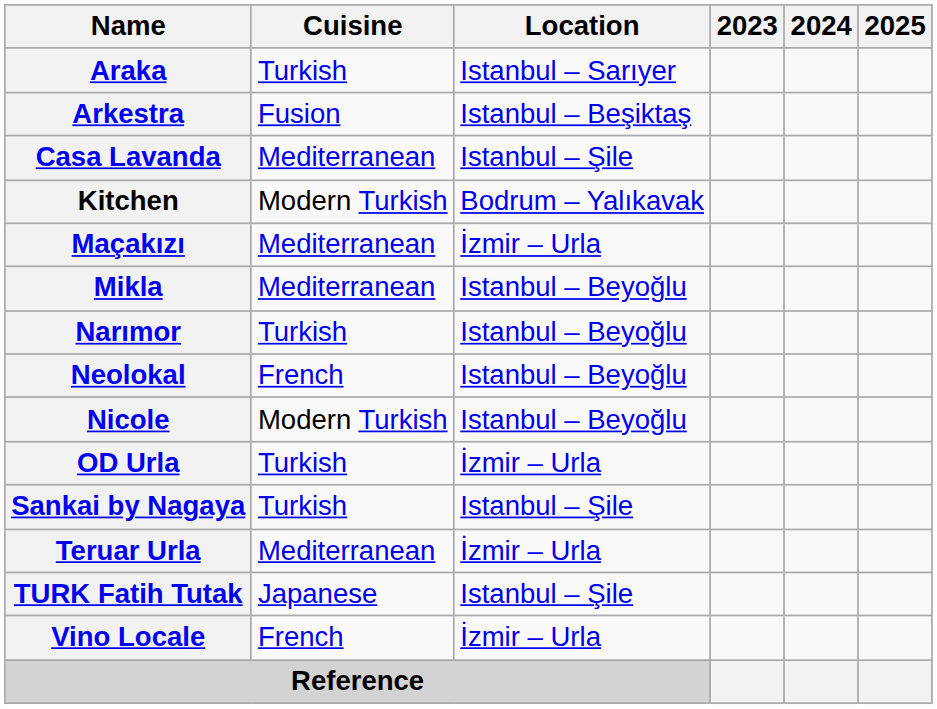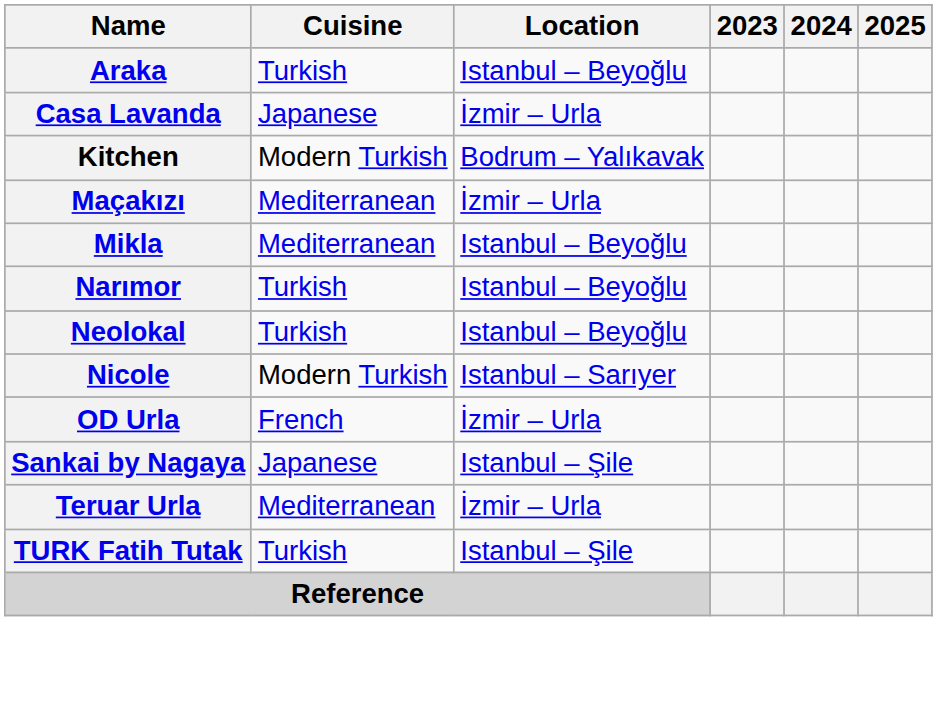(568, 69) Istanbul – Sarıyer -> (574, 69) Istanbul – Beyoğlu
- row: (128, 113)
(347, 157) Mediterranean -> (318, 113) Japanese
(547, 157) Istanbul – Şile -> (531, 113) İzmir – Urla
(301, 375) French -> (303, 331) Turkish
(574, 419) Istanbul – Beyoğlu -> (568, 375) Istanbul – Sarıyer
(303, 462) Turkish -> (301, 419) French
(303, 506) Turkish -> (318, 462) Japanese
(318, 593) Japanese -> (303, 550) Turkish
- row: (128, 637)
